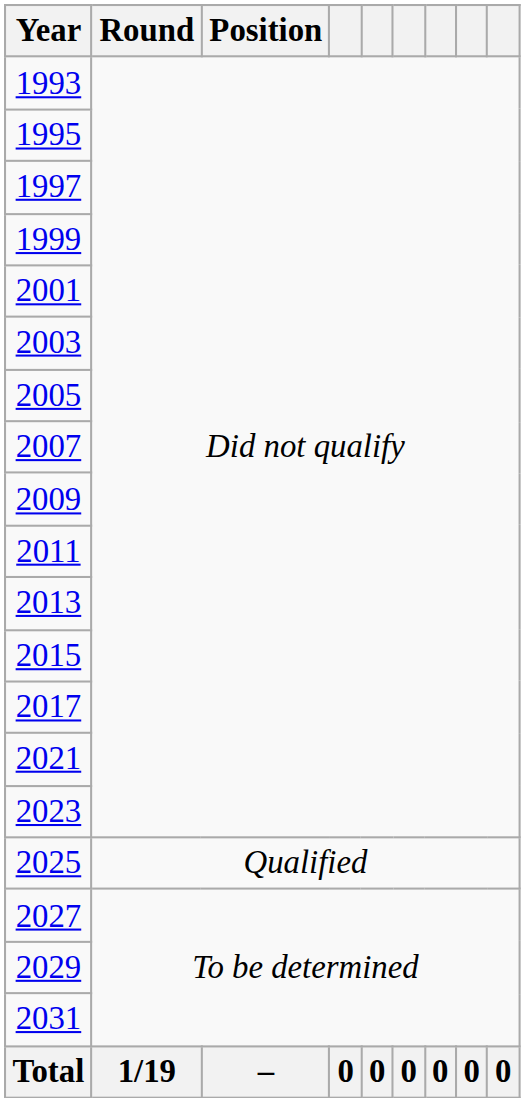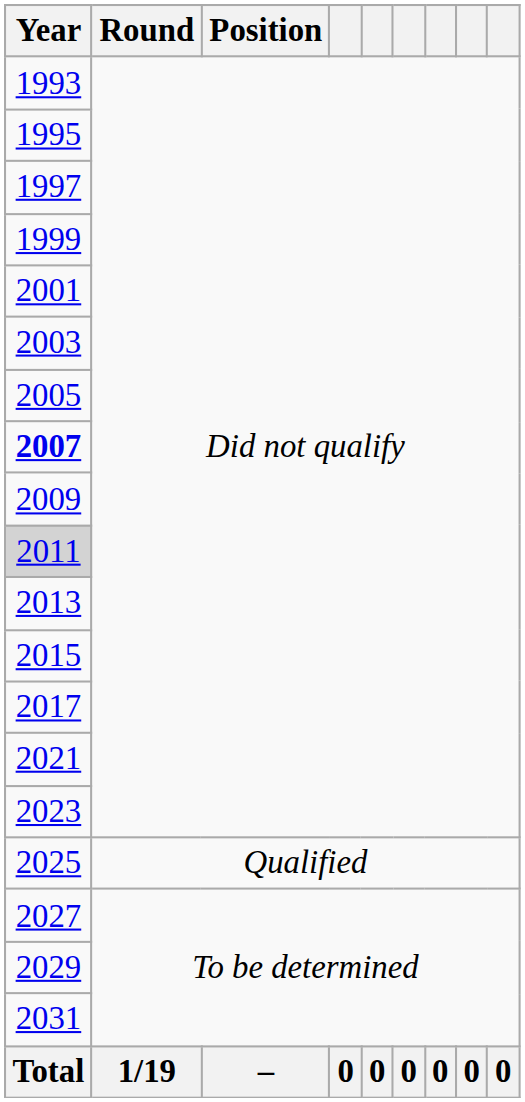(48, 446) normal -> (48, 446) bold
(48, 550) no background -> (48, 550) lightgrey background
